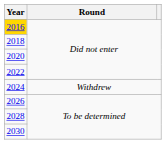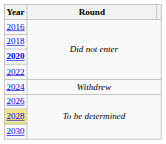(16, 27) gold background -> (16, 27) no background
(16, 57) normal -> (16, 57) bold
(16, 117) no background -> (16, 117) khaki background
